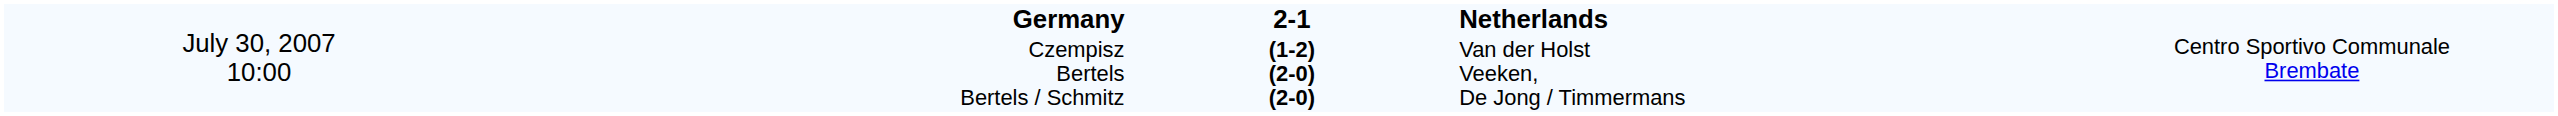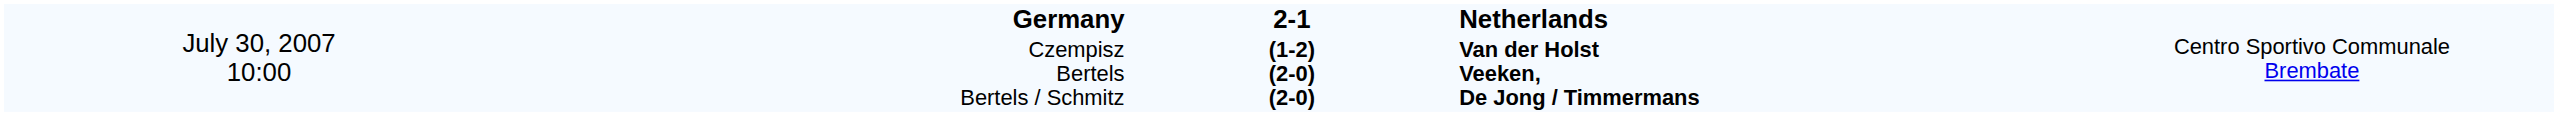(1572, 74) normal -> (1579, 74) bold
